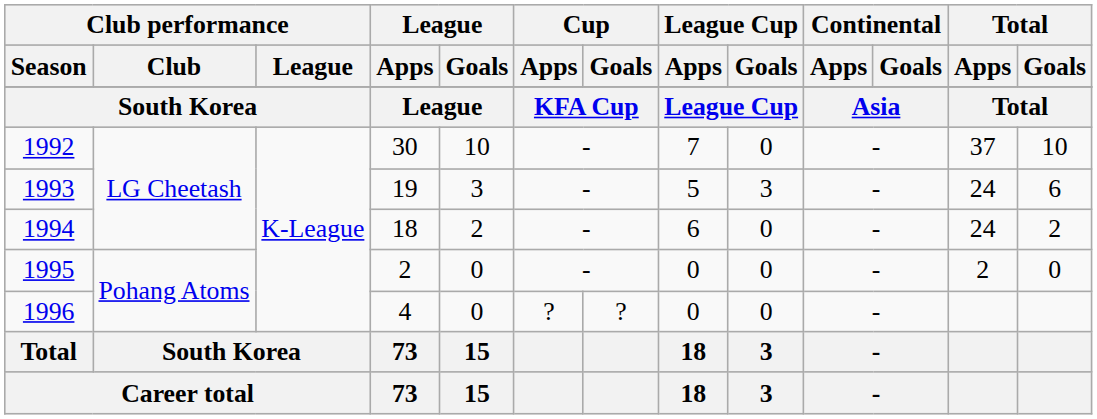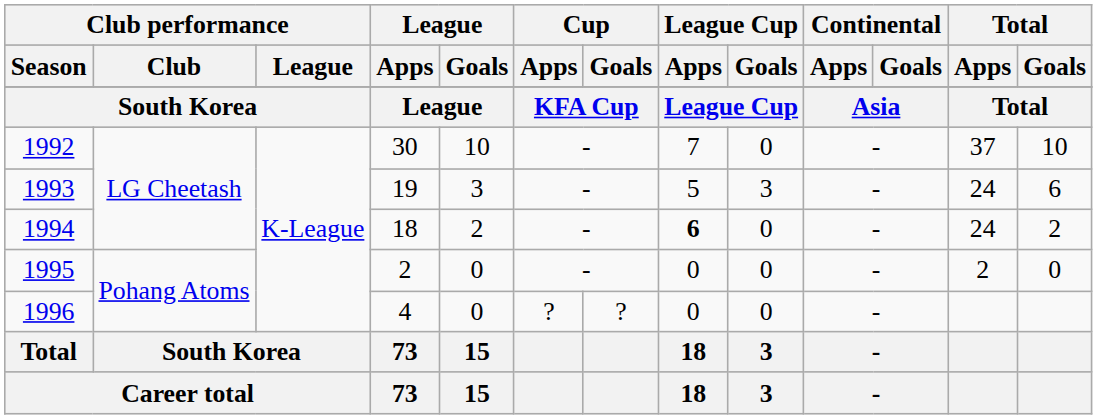(693, 229) normal -> (693, 229) bold
